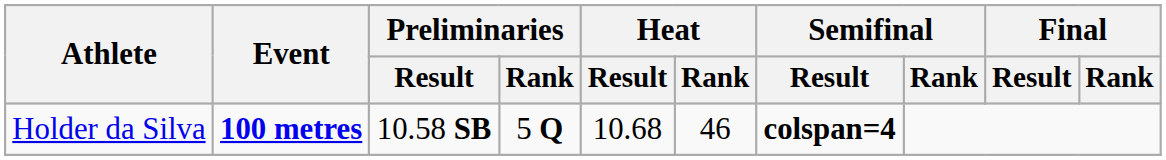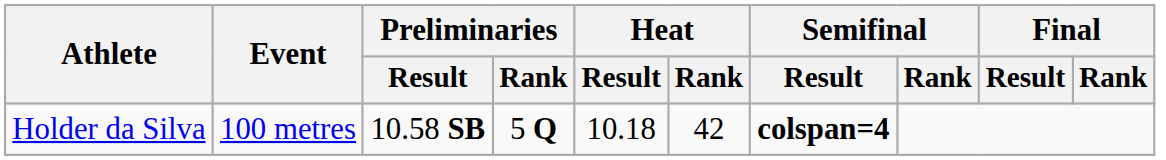(291, 129) bold -> (288, 129) normal
(627, 129) 10.68 -> (621, 129) 10.18
(715, 129) 46 -> (709, 129) 42
